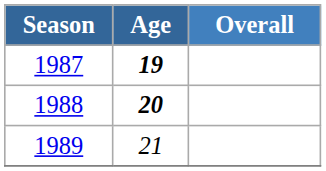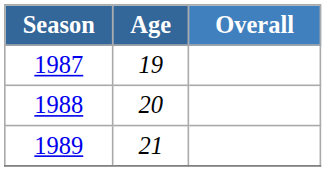(151, 65) bold -> (151, 65) normal
(151, 105) bold -> (151, 105) normal
